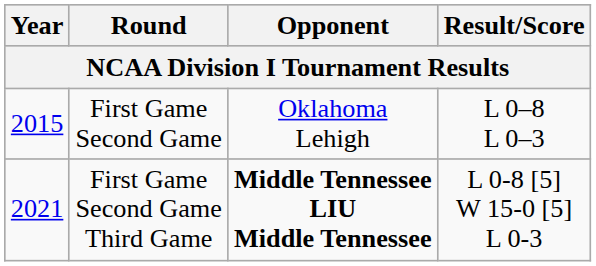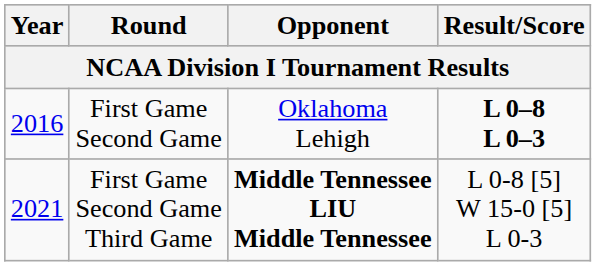(37, 123) 2015 -> (37, 123) 2016
(514, 123) normal -> (514, 123) bold
